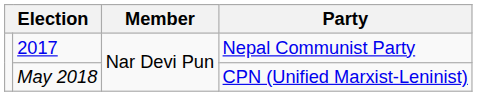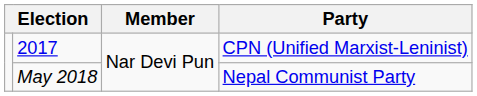(319, 47) Nepal Communist Party -> (345, 47) CPN (Unified Marxist-Leninist)
(345, 76) CPN (Unified Marxist-Leninist) -> (319, 76) Nepal Communist Party
